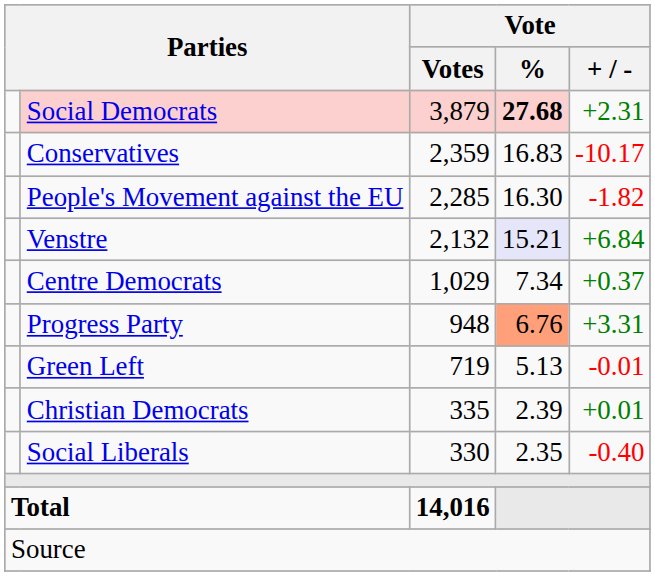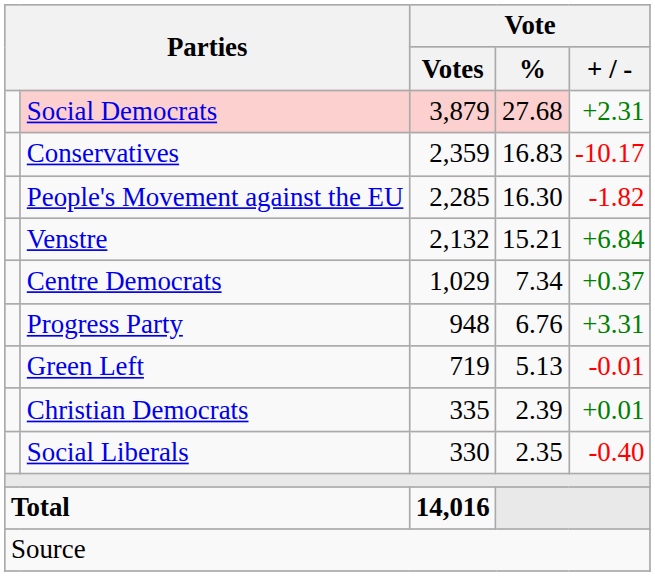(532, 111) bold -> (532, 111) normal
(532, 238) lavender background -> (532, 238) no background
(539, 324) lightsalmon background -> (539, 324) no background
